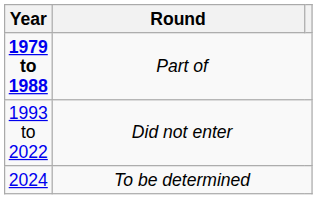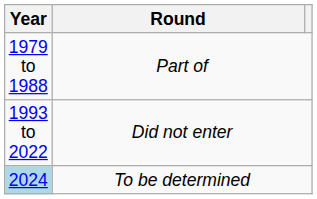(28, 66) bold -> (28, 66) normal
(28, 180) no background -> (28, 180) lightblue background
